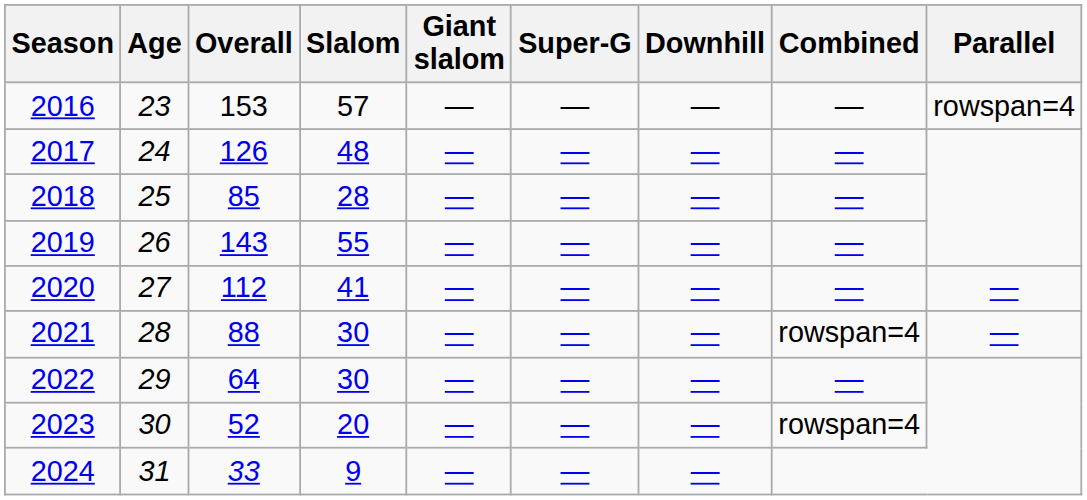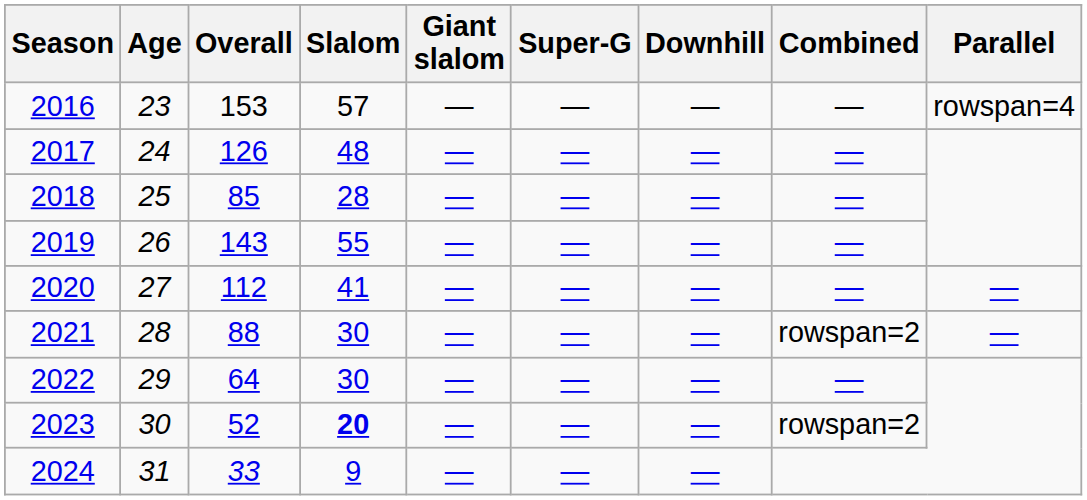(849, 333) rowspan=4 -> (849, 333) rowspan=2
(353, 425) normal -> (353, 425) bold
(849, 425) rowspan=4 -> (849, 425) rowspan=2
